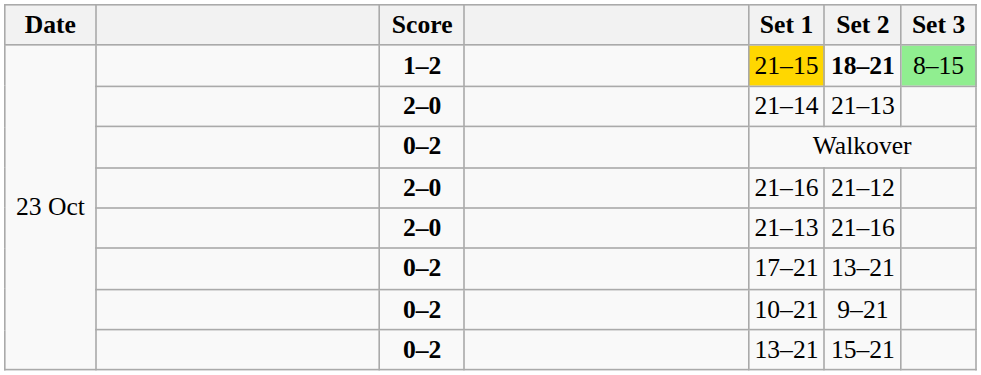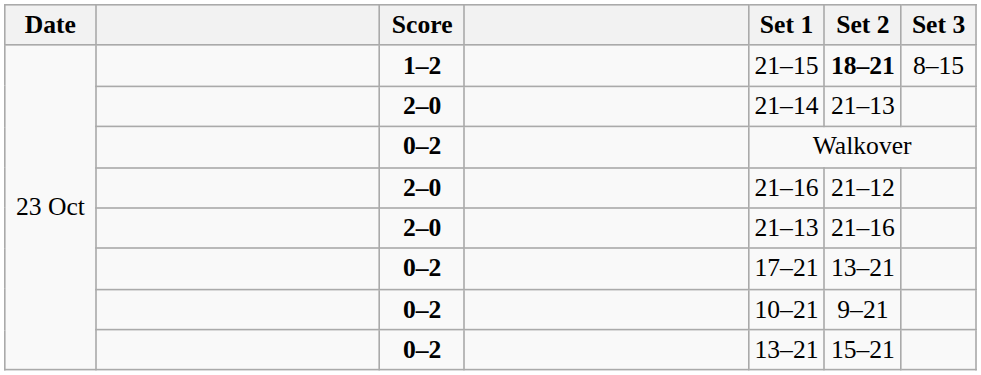(786, 65) gold background -> (786, 65) no background
(939, 65) lightgreen background -> (939, 65) no background
